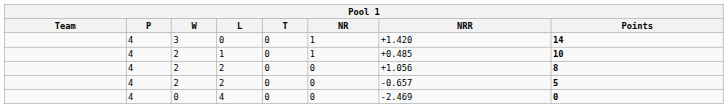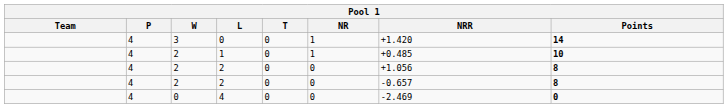(556, 82) 5 -> (556, 82) 8
